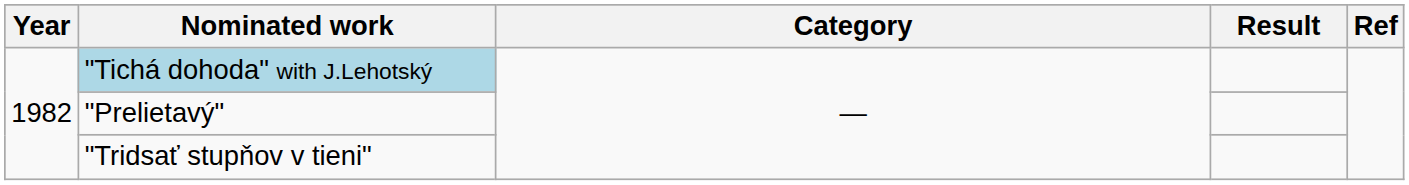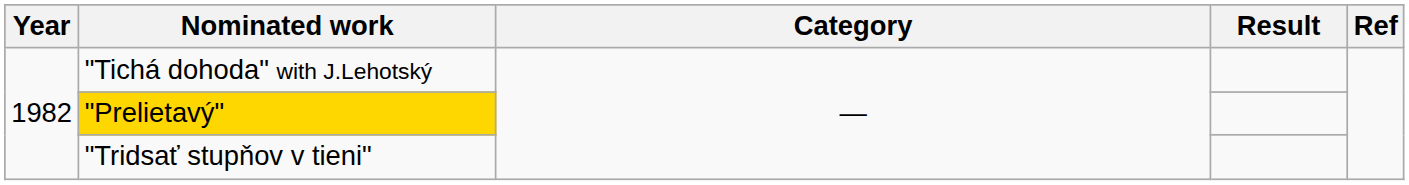(258, 69) lightblue background -> (258, 69) no background
(154, 112) no background -> (154, 112) gold background
